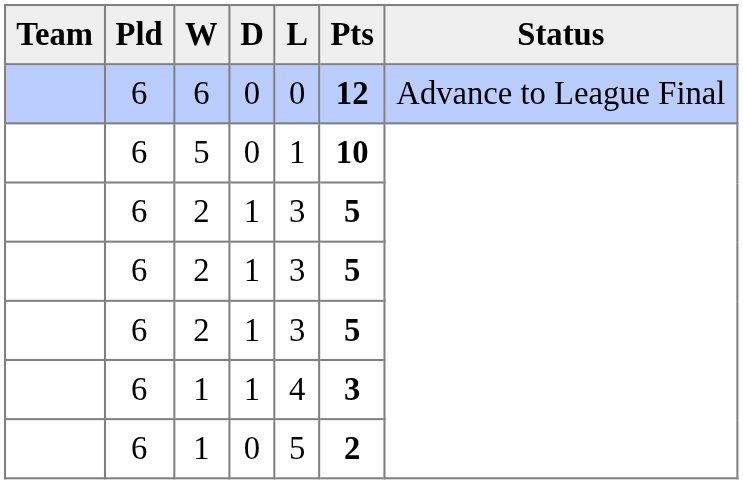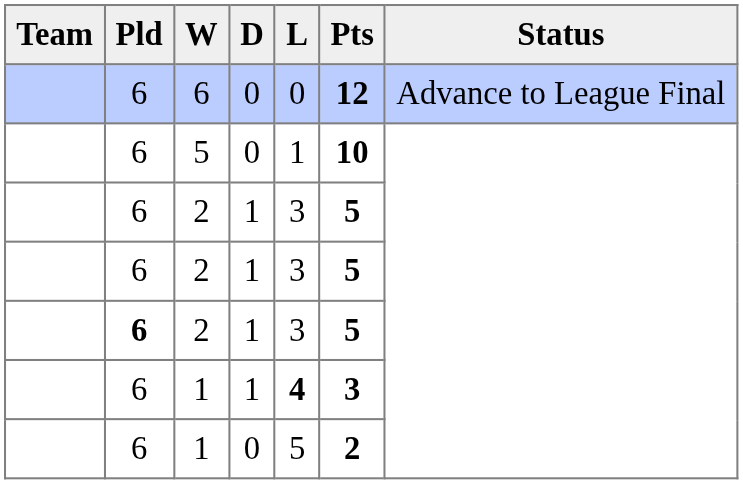(139, 329) normal -> (139, 329) bold
(297, 389) normal -> (297, 389) bold
